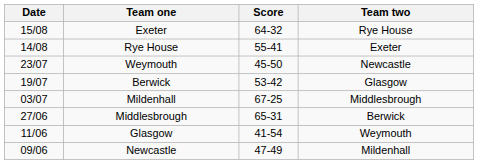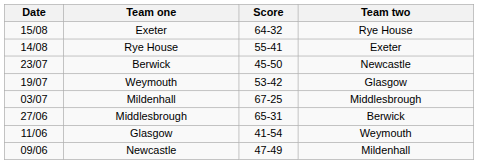(151, 64) Weymouth -> (151, 64) Berwick
(151, 82) Berwick -> (151, 82) Weymouth
